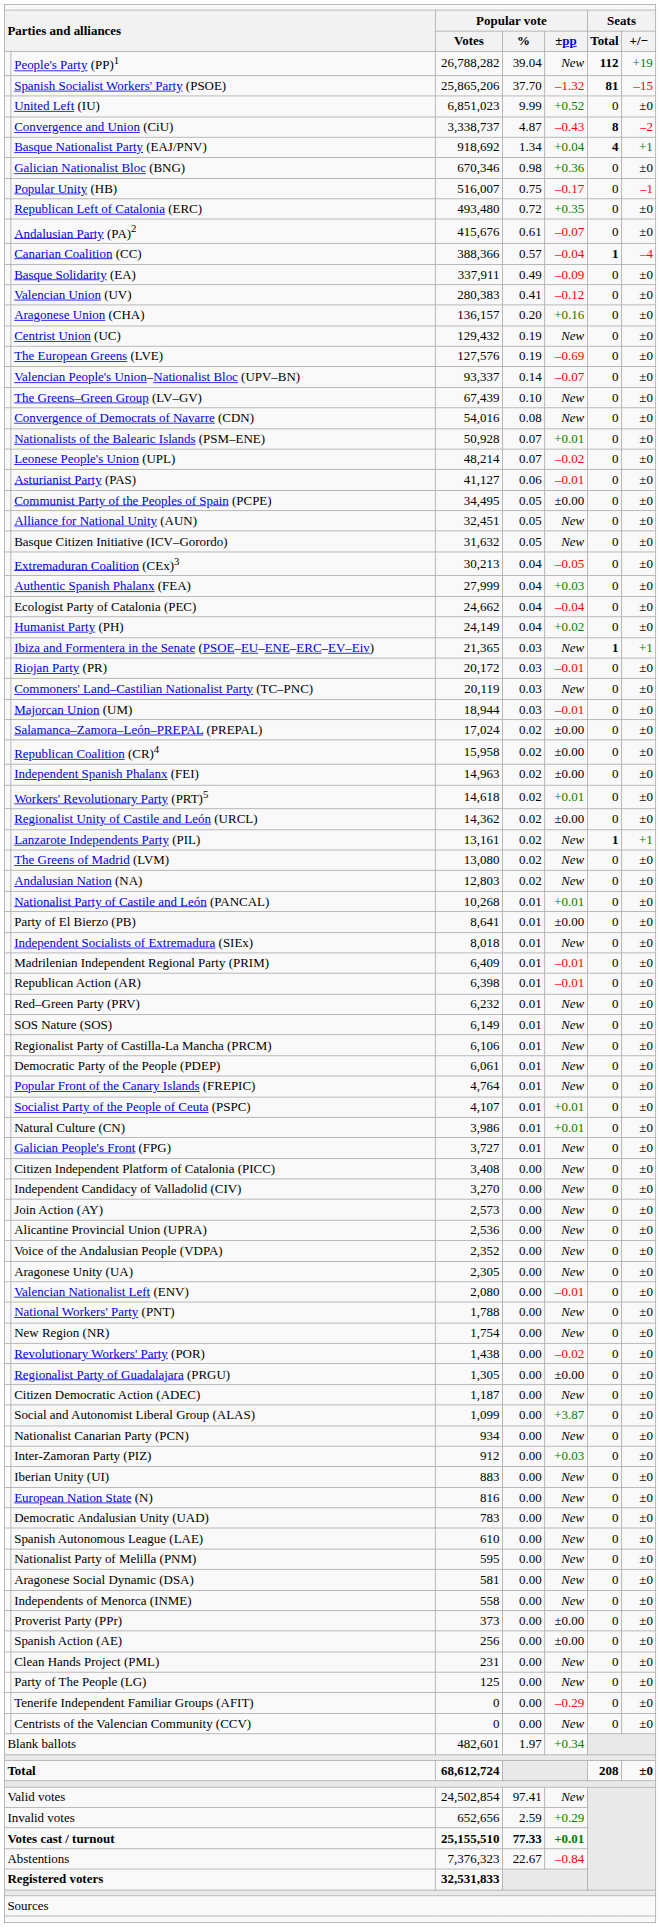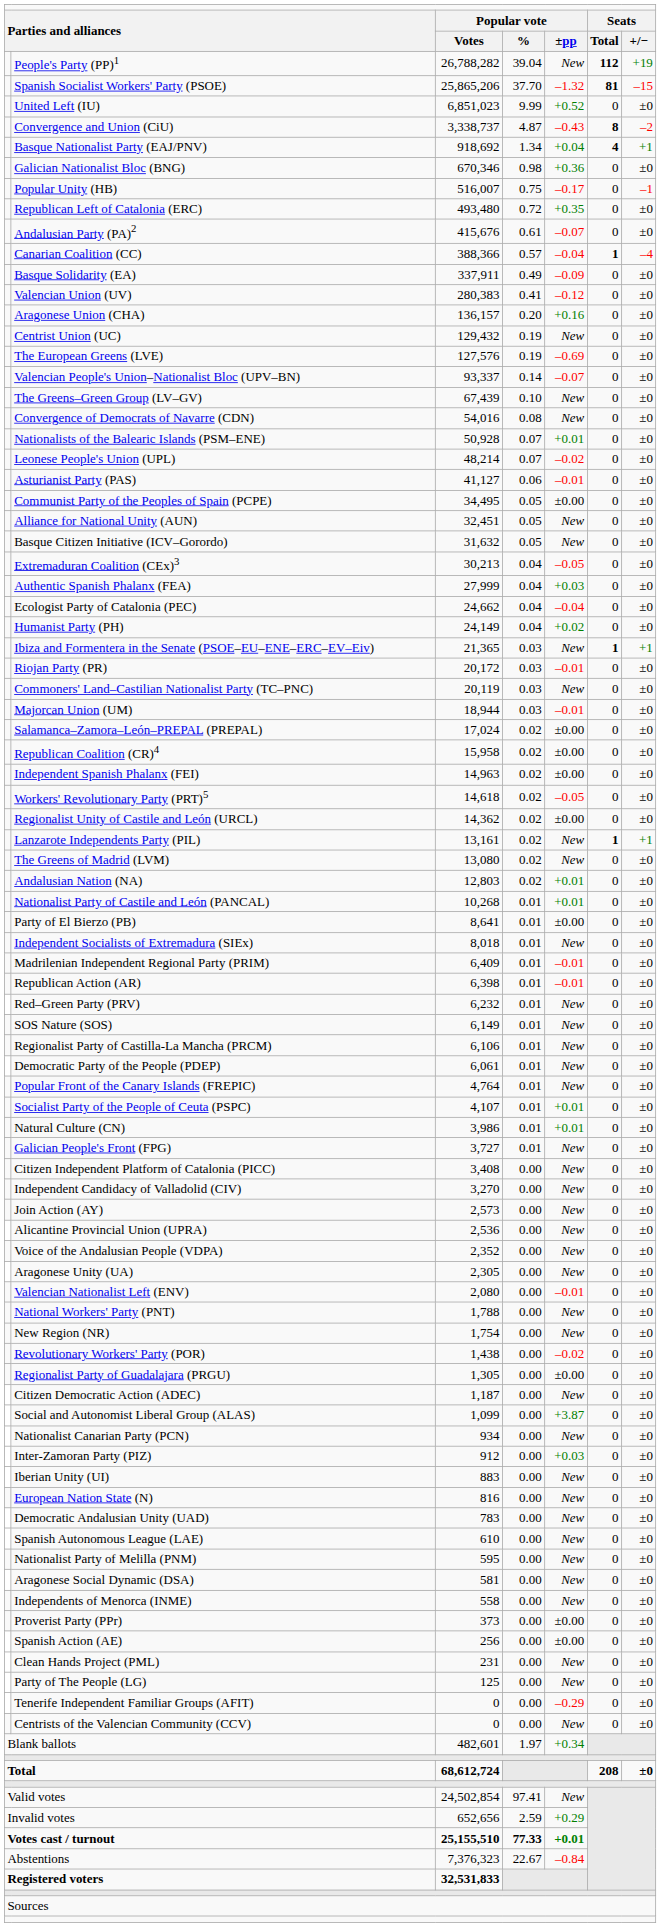(569, 797) +0.01 -> (570, 797) –0.05
(573, 880) New -> (569, 880) +0.01
